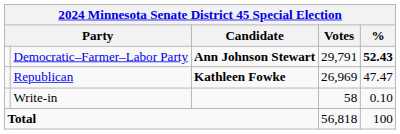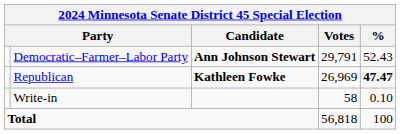(378, 56) bold -> (378, 56) normal
(378, 77) normal -> (378, 77) bold
